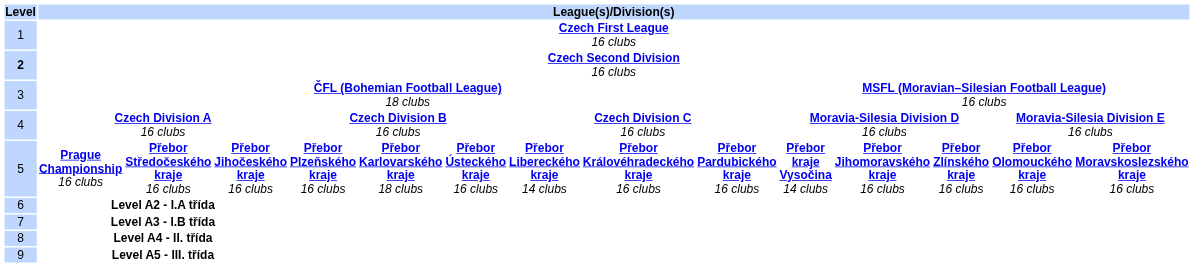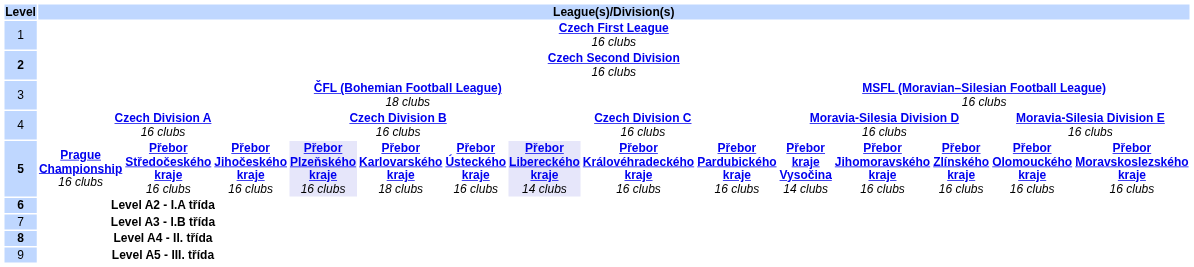(21, 168) normal -> (21, 168) bold
(323, 168) no background -> (323, 168) lavender background
(544, 168) no background -> (544, 168) lavender background
(21, 205) normal -> (21, 205) bold
(21, 238) normal -> (21, 238) bold
